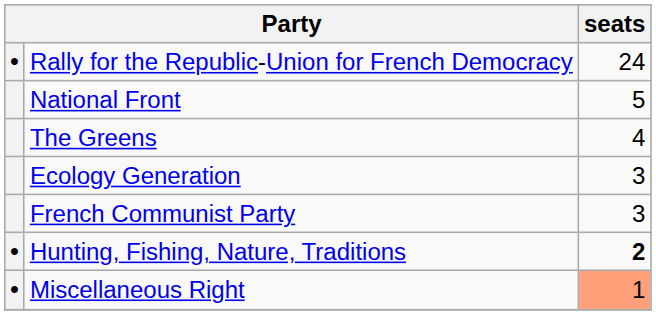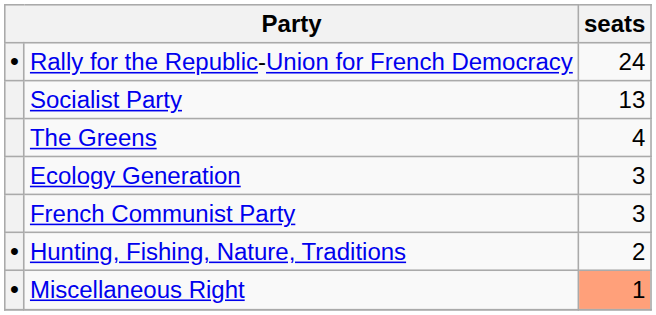+ row: (106, 100)
- row: (105, 100)
(639, 252) bold -> (639, 252) normal
